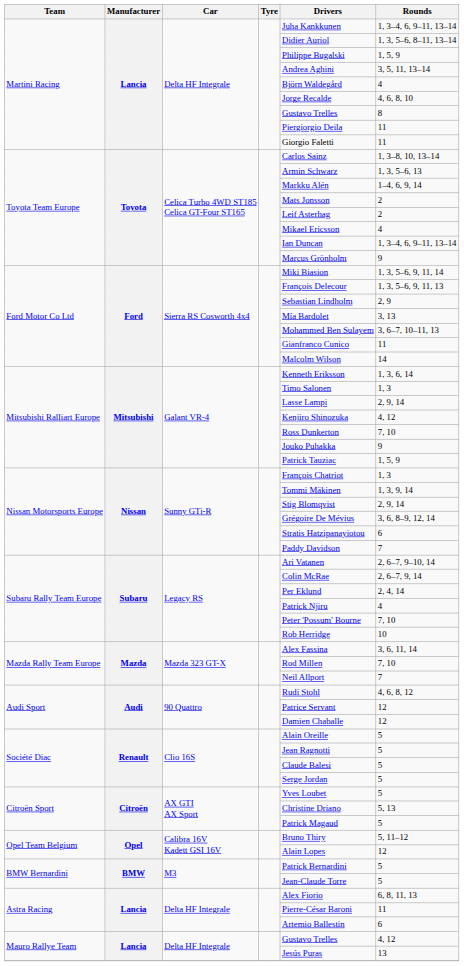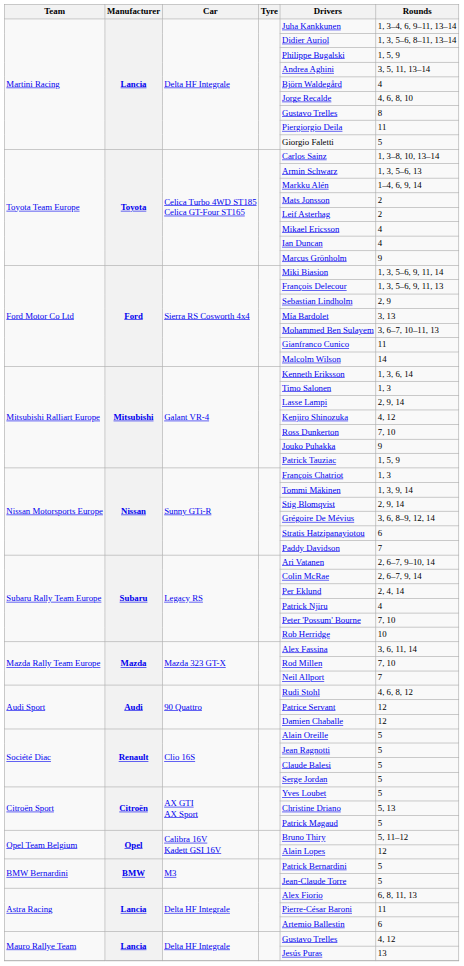(382, 142) 11 -> (380, 142) 5
(417, 243) 1, 3–4, 6, 9–11, 13–14 -> (380, 243) 4
